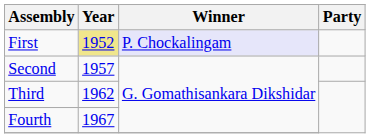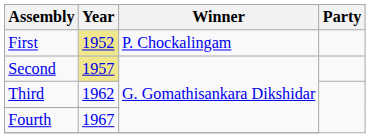(177, 42) lavender background -> (177, 42) no background
(98, 68) no background -> (98, 68) khaki background
